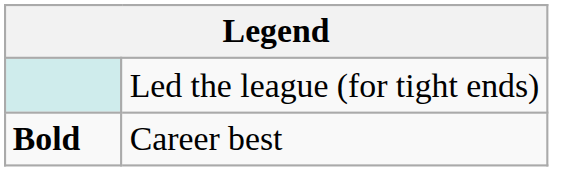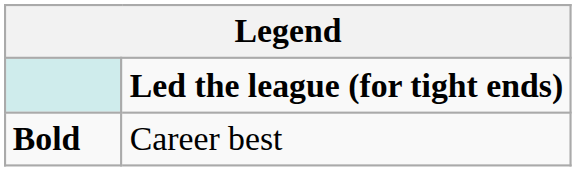(335, 84) normal -> (346, 84) bold
